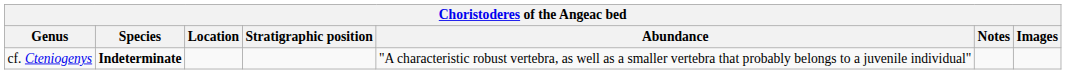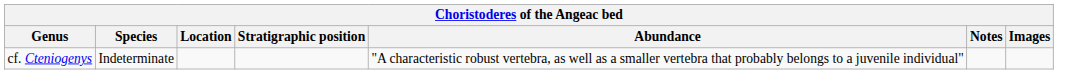(140, 58) bold -> (136, 58) normal
